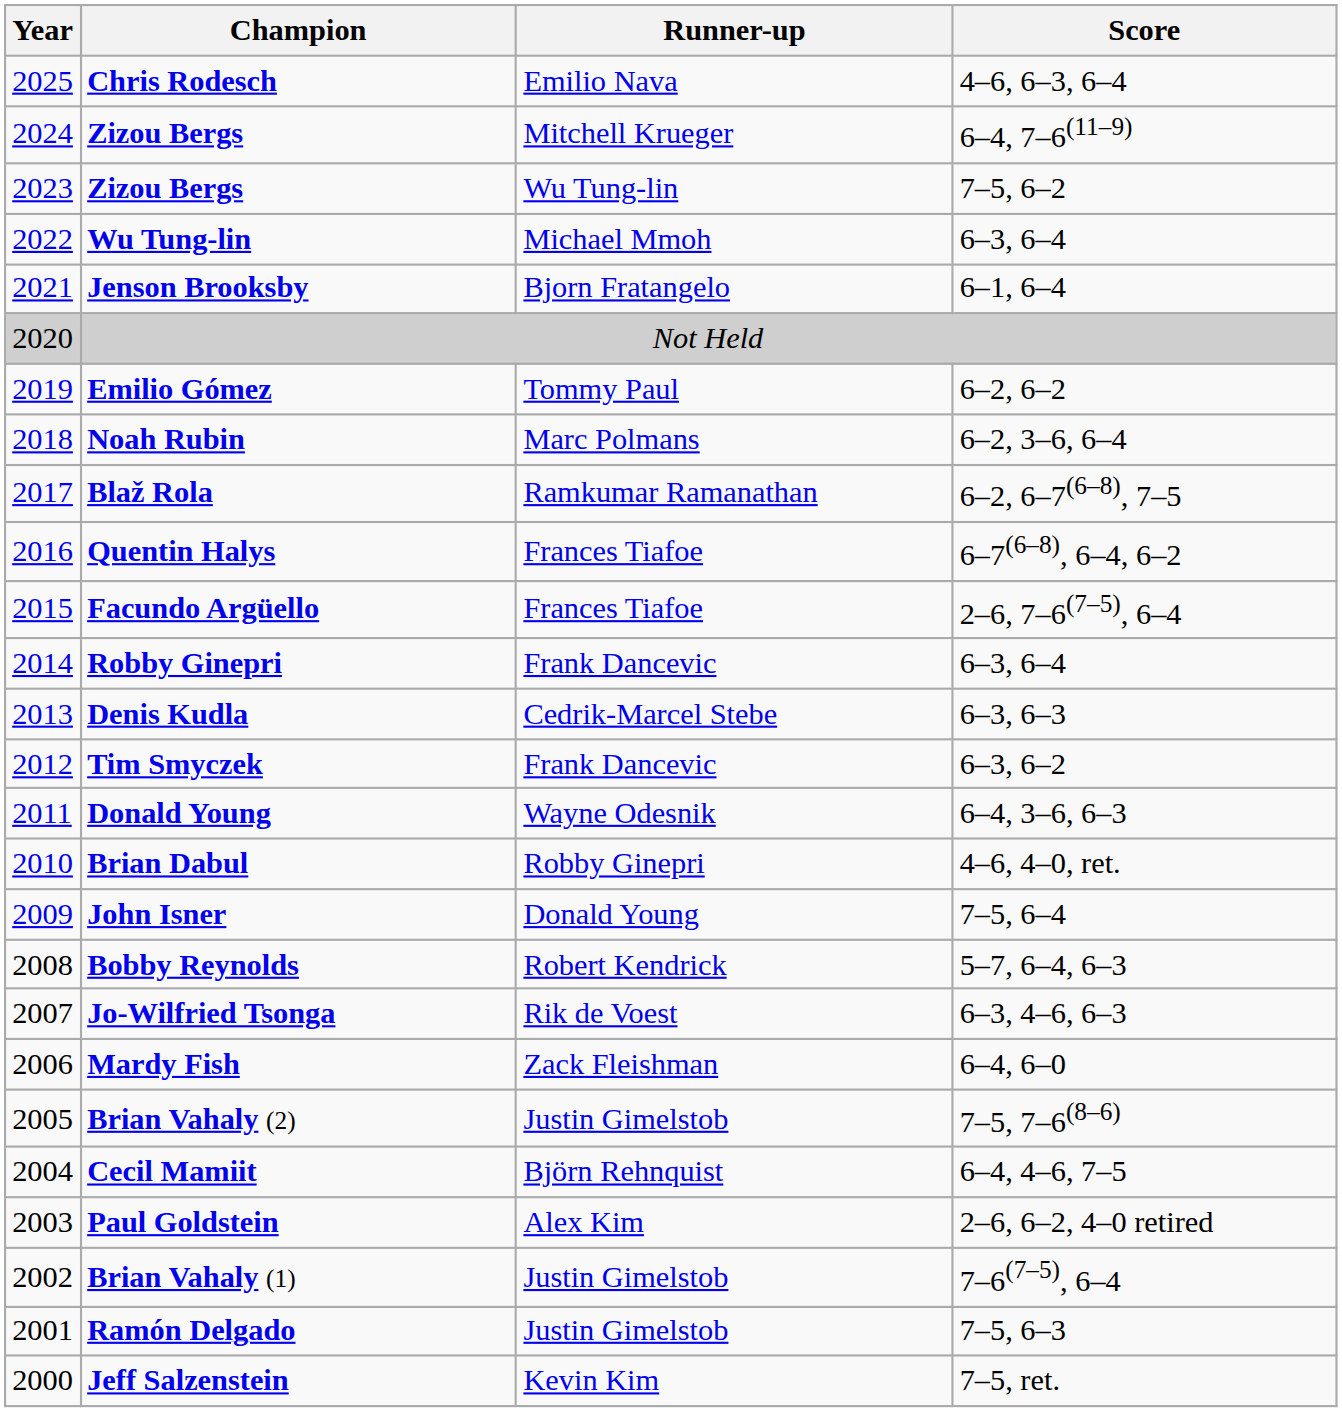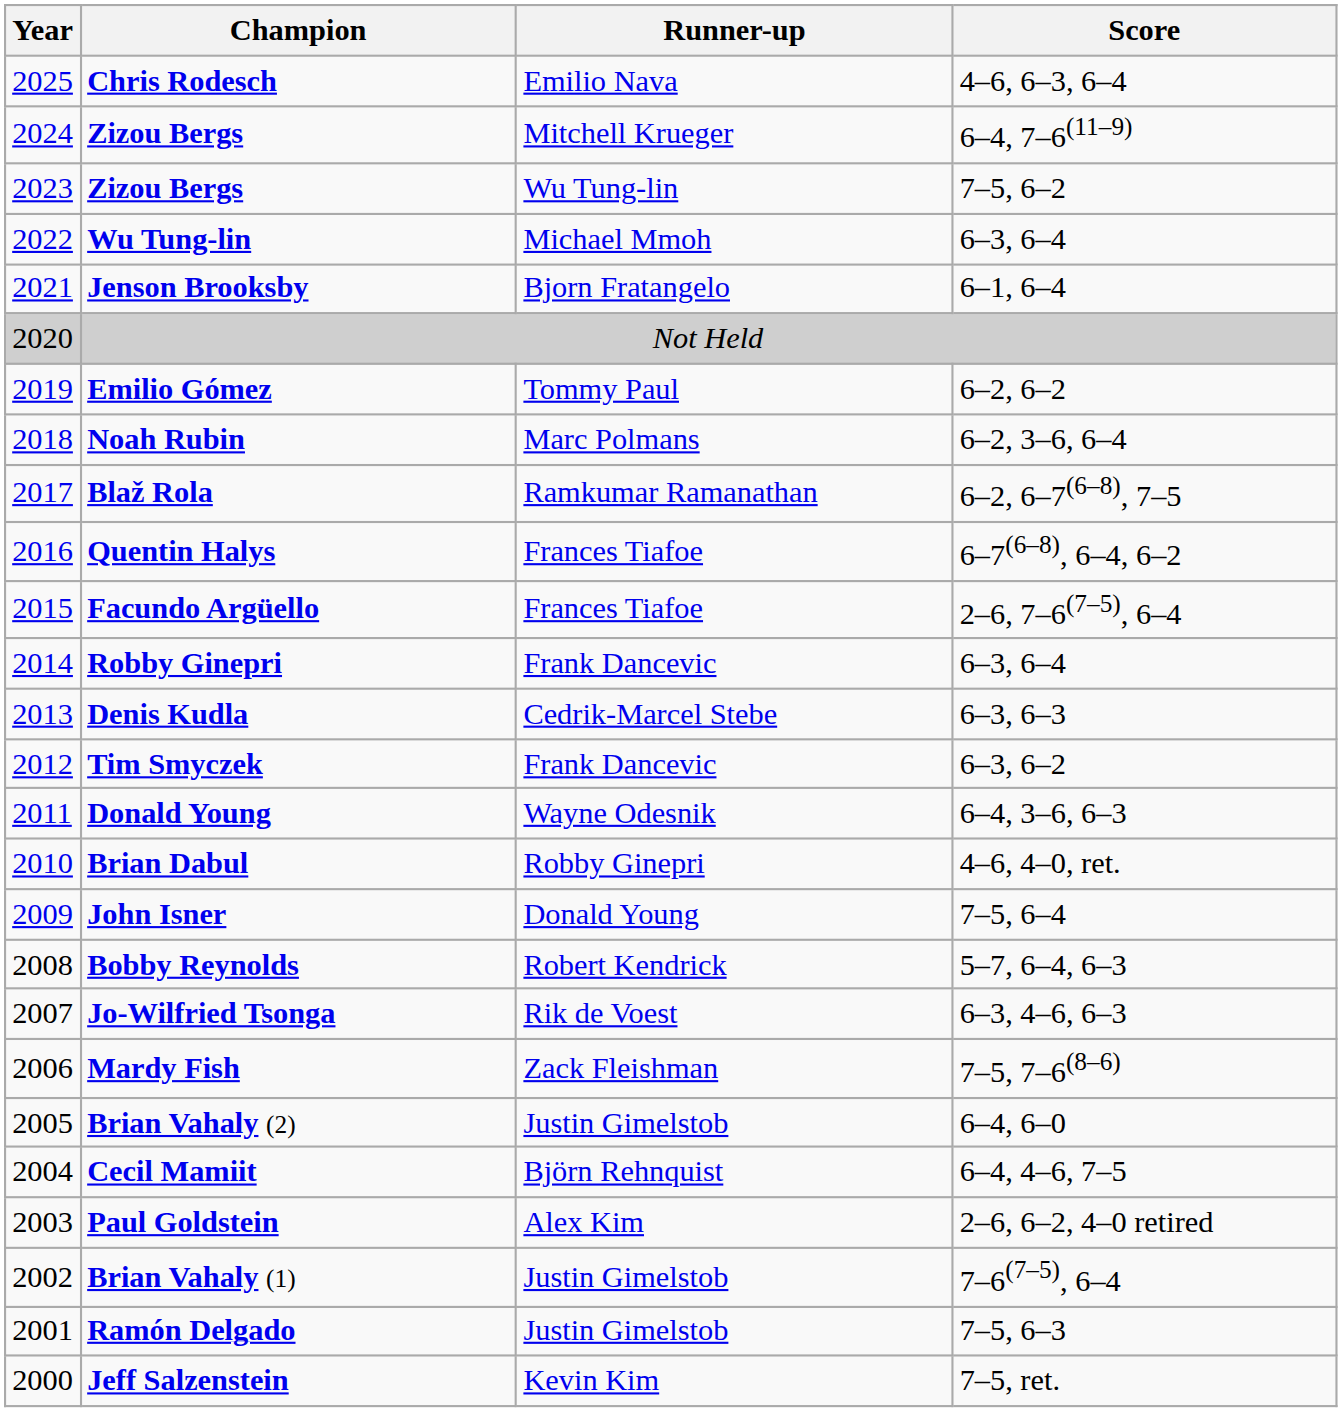(1013, 1064) 6–4, 6–0 -> (1040, 1068) 7–5, 7–6(8–6)
(1040, 1118) 7–5, 7–6(8–6) -> (1013, 1122) 6–4, 6–0
